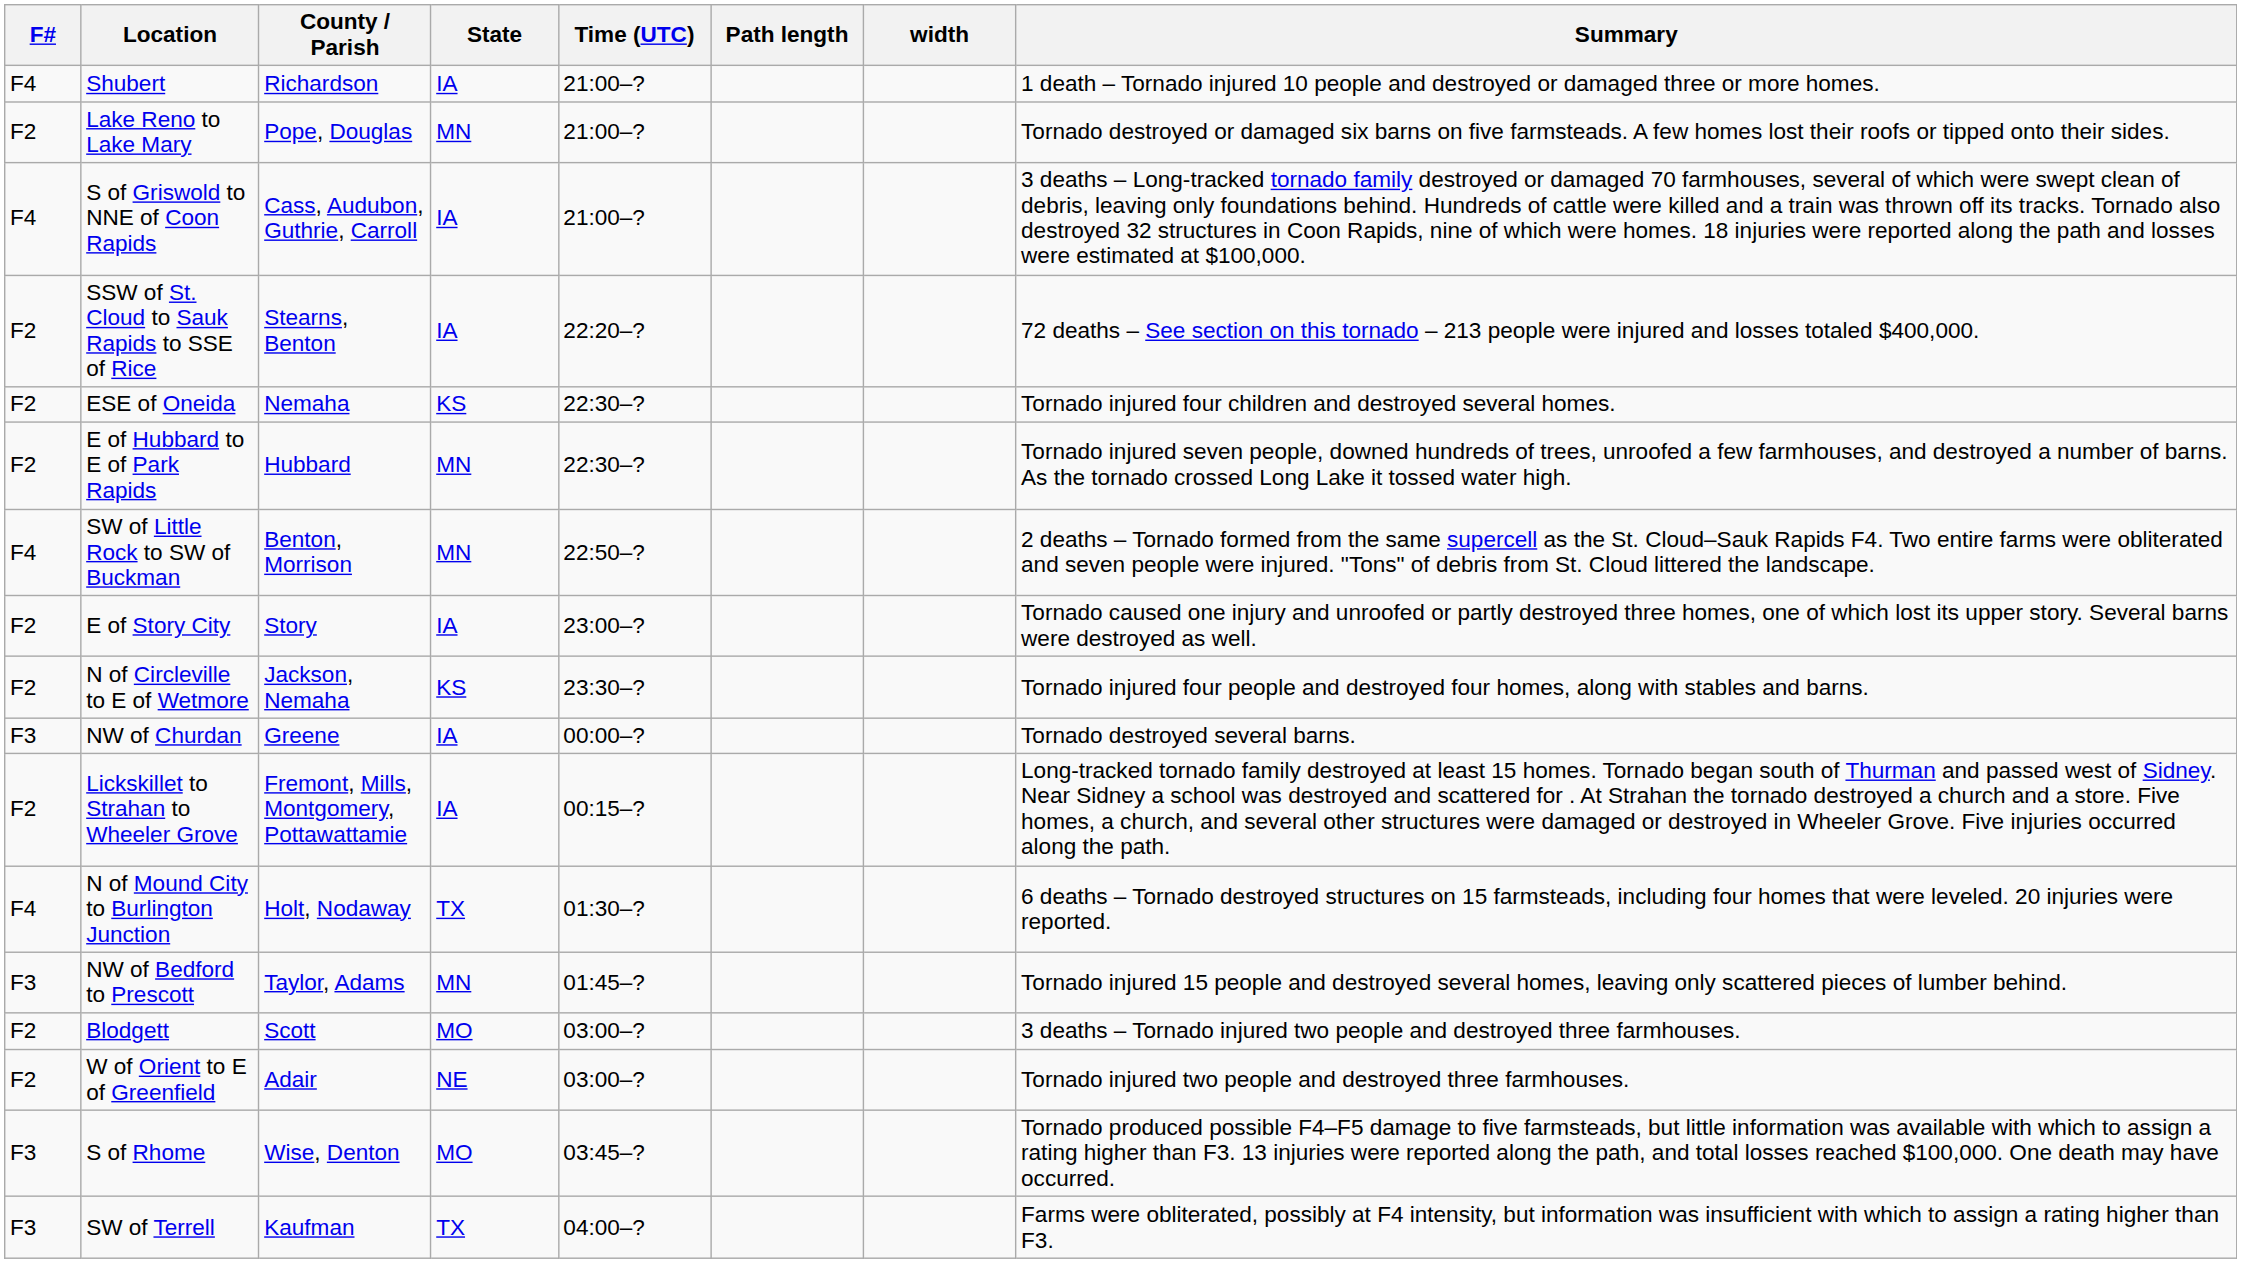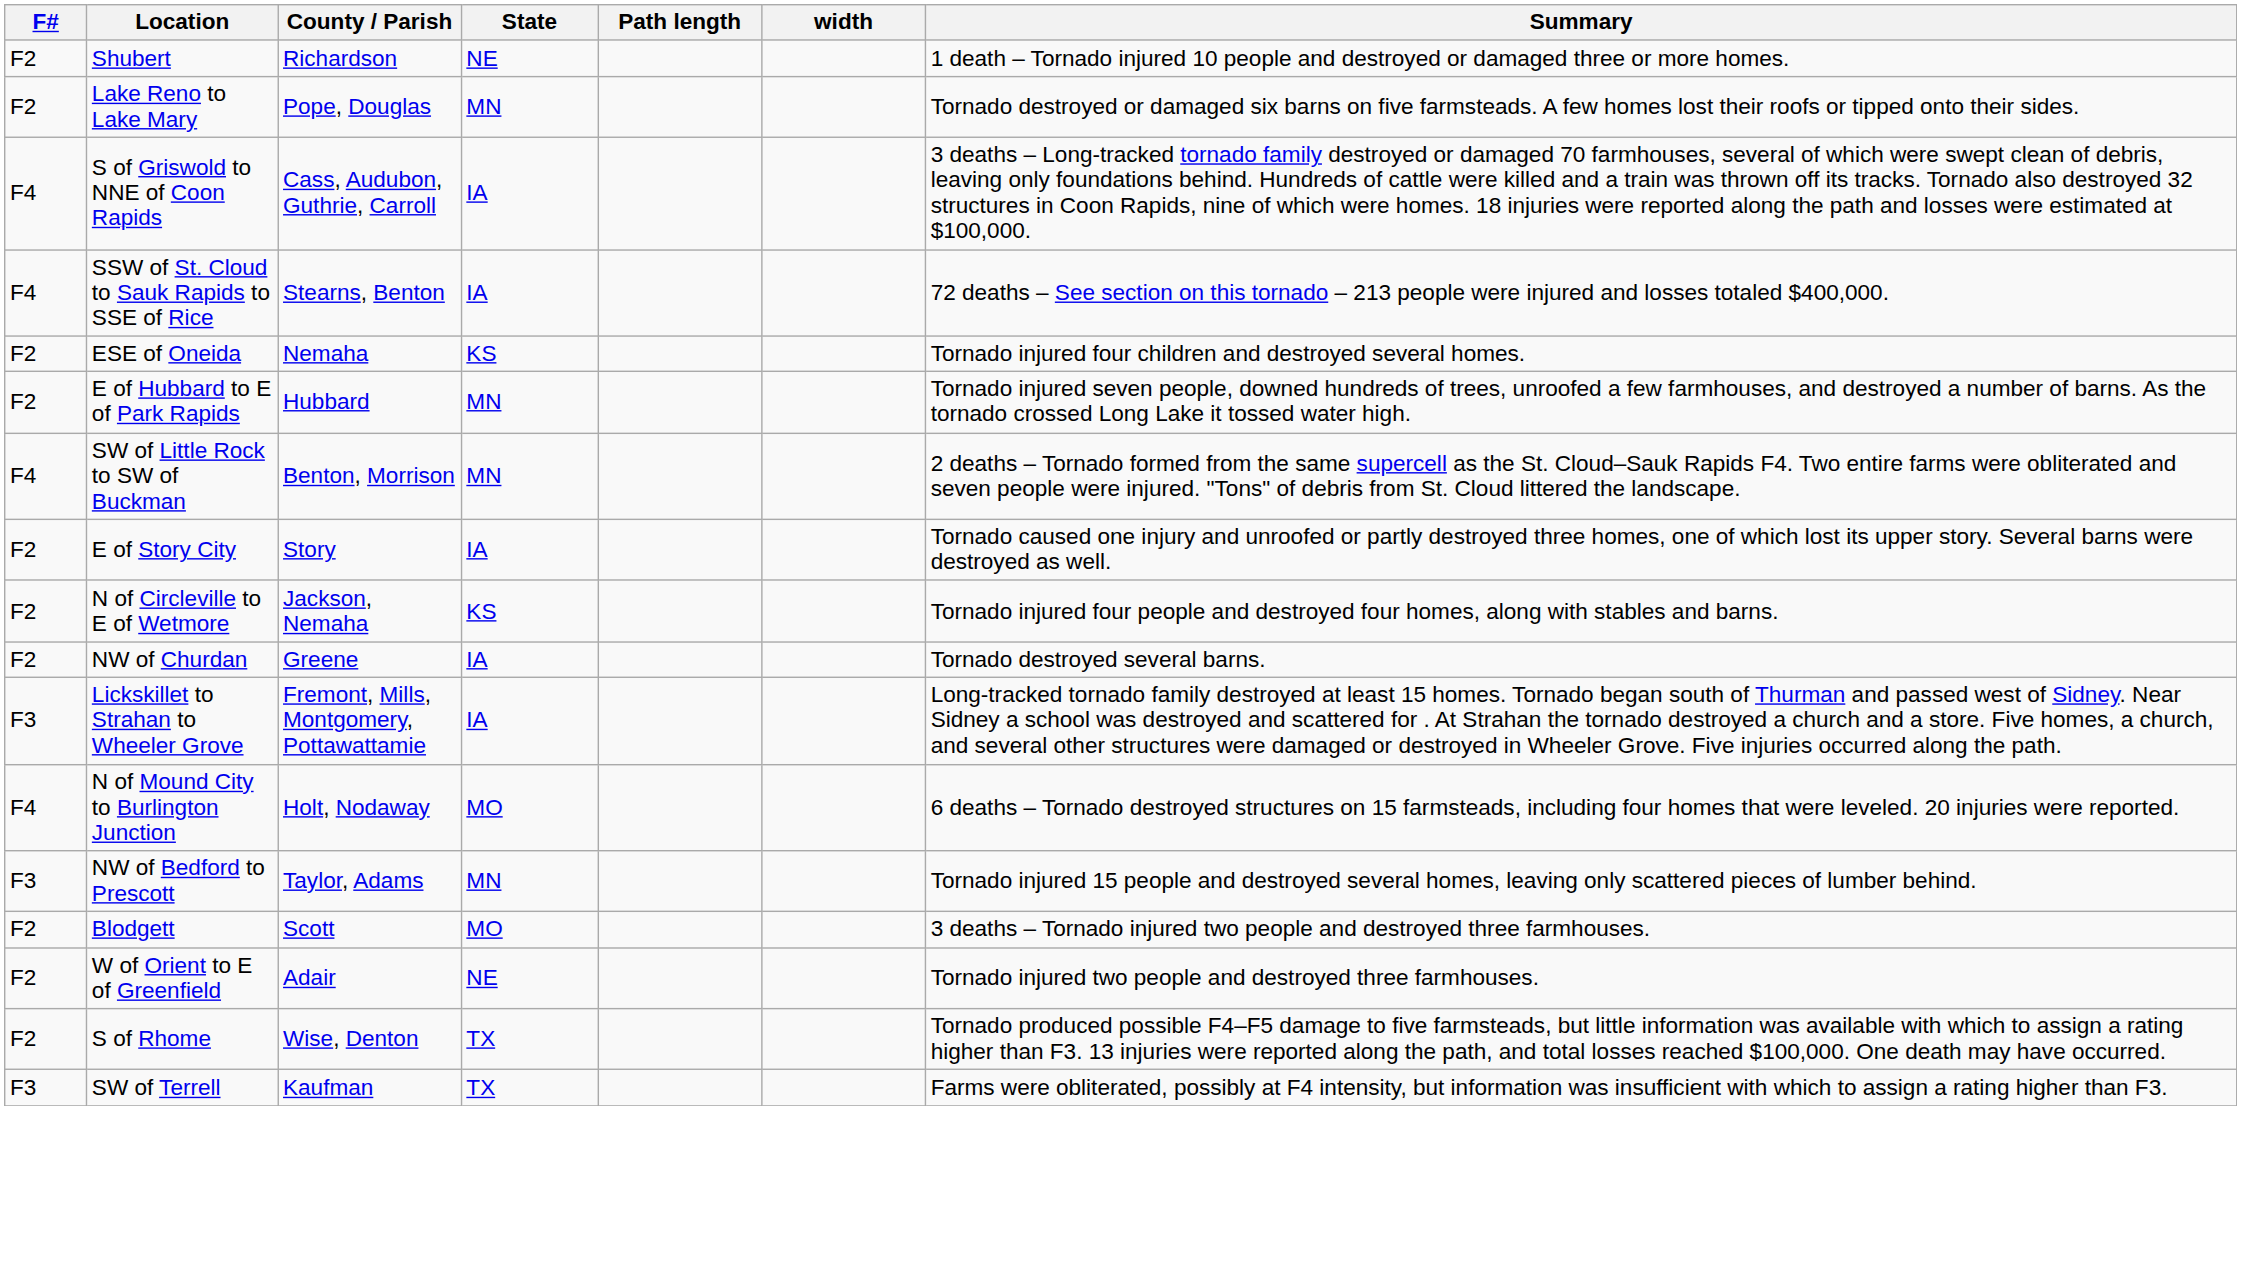- column: (634, 35)
(23, 83) F4 -> (23, 58) F2
(447, 83) IA -> (482, 58) NE
(23, 330) F2 -> (23, 292) F4
(23, 735) F3 -> (23, 659) F2
(23, 809) F2 -> (23, 720) F3
(451, 908) TX -> (485, 807) MO
(23, 1153) F3 -> (23, 1038) F2
(454, 1153) MO -> (481, 1038) TX
